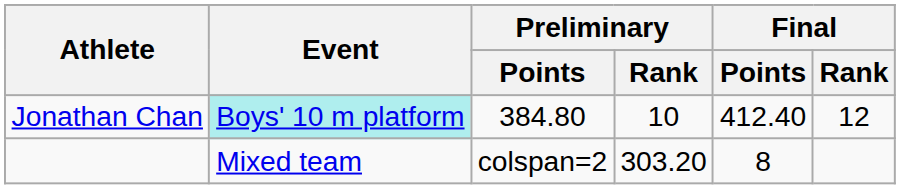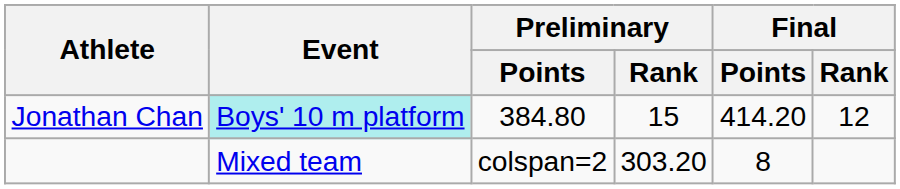(664, 117) 10 -> (664, 117) 15
(763, 117) 412.40 -> (763, 117) 414.20
